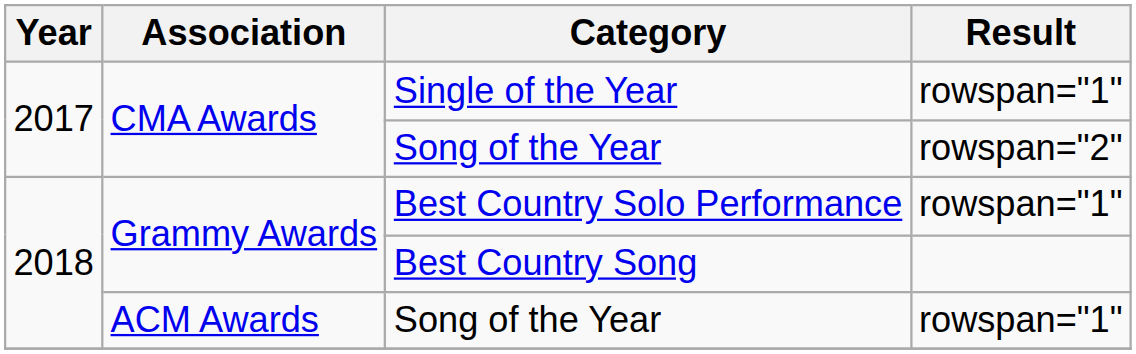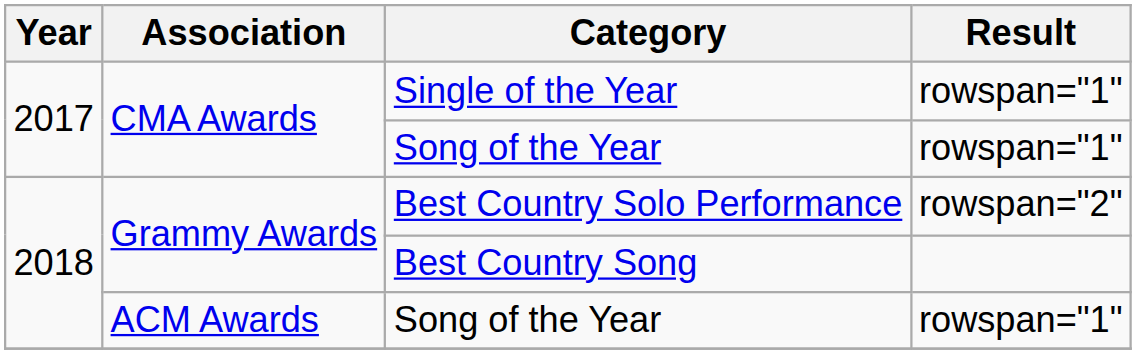(1021, 147) rowspan="2" -> (1021, 147) rowspan="1"
(1021, 205) rowspan="1" -> (1021, 205) rowspan="2"
